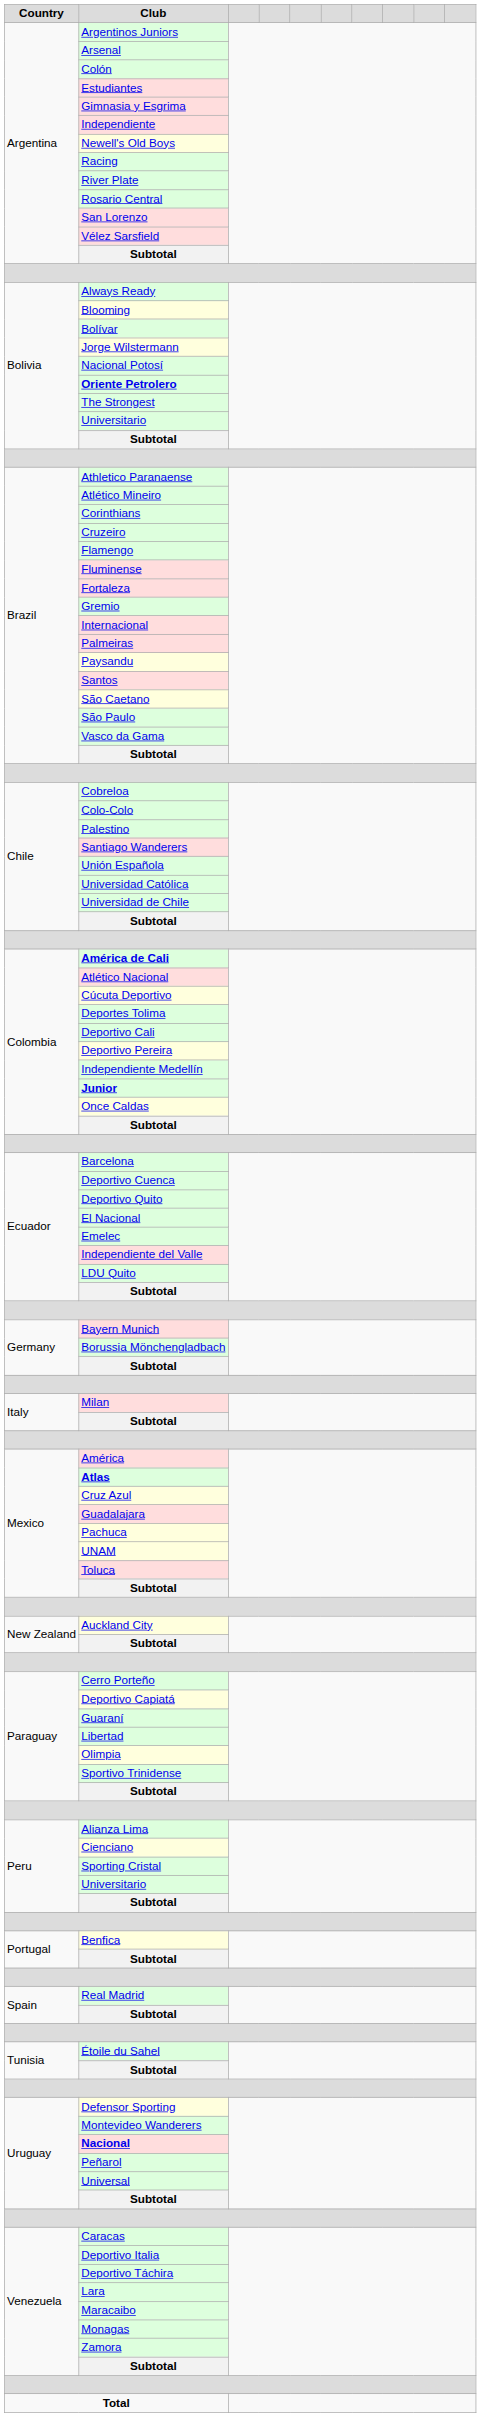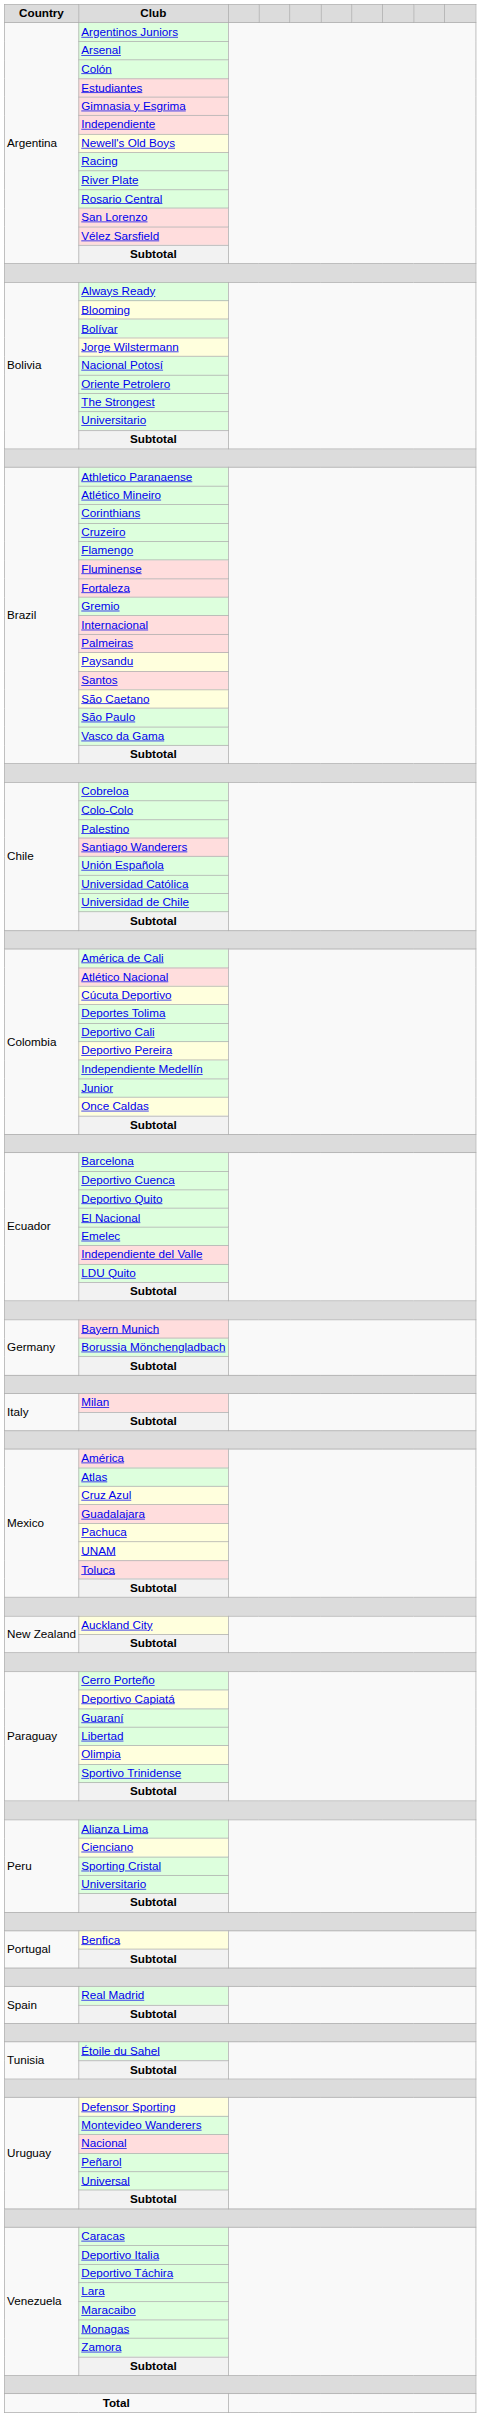(129, 384) bold -> (126, 384) normal
(125, 958) bold -> (122, 958) normal
(99, 1088) bold -> (97, 1088) normal
(96, 1477) bold -> (94, 1477) normal
(106, 2143) bold -> (104, 2143) normal
